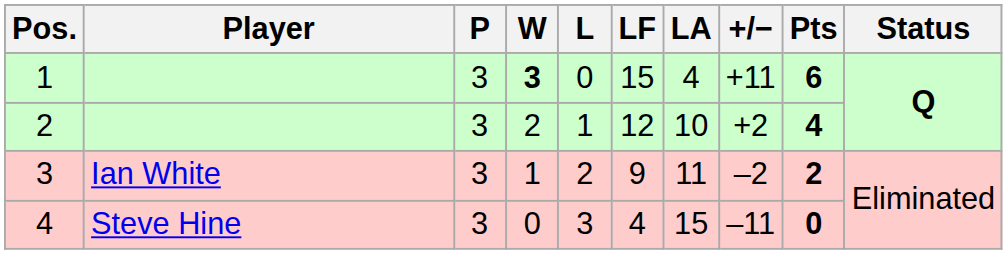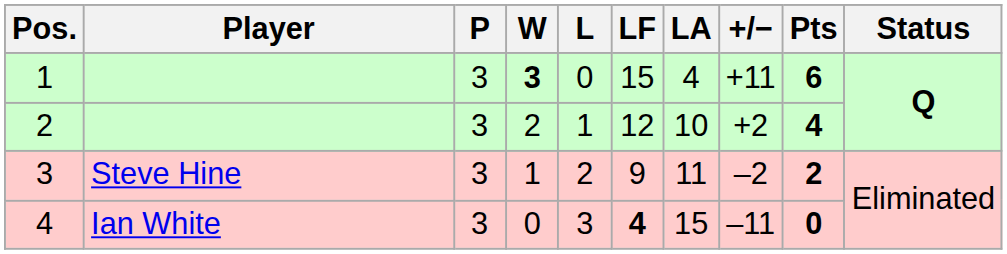(156, 175) Ian White -> (166, 175) Steve Hine
(166, 223) Steve Hine -> (156, 223) Ian White
(637, 223) normal -> (637, 223) bold
